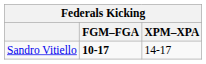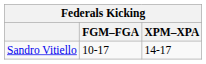(96, 50) bold -> (96, 50) normal
